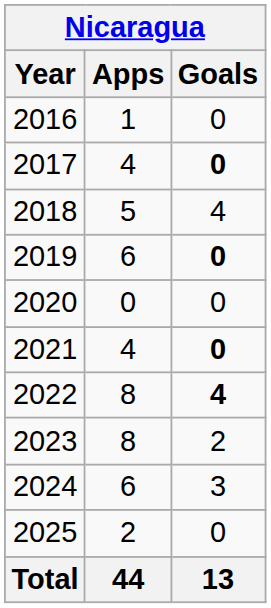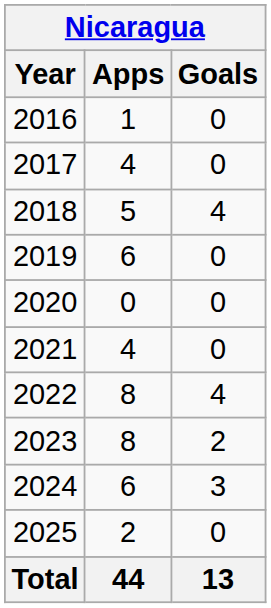(218, 165) bold -> (218, 165) normal
(218, 257) bold -> (218, 257) normal
(218, 348) bold -> (218, 348) normal
(218, 394) bold -> (218, 394) normal
